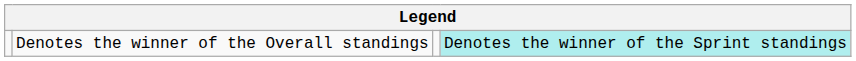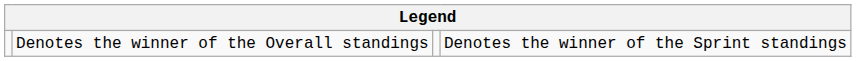(645, 44) paleturquoise background -> (645, 44) no background
